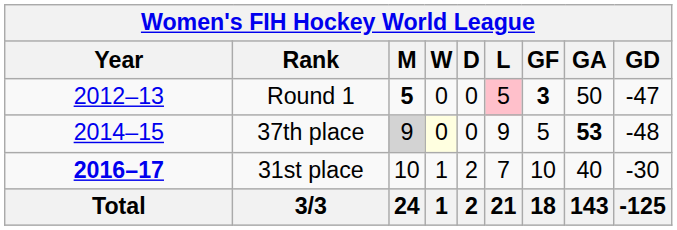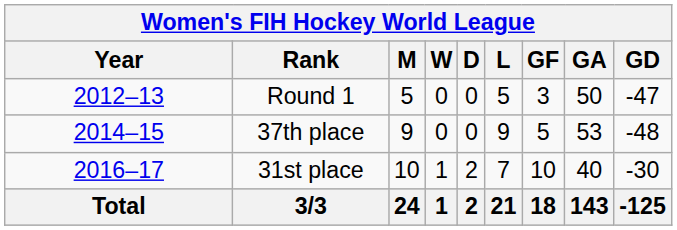(407, 96) bold -> (407, 96) normal
(503, 96) pink background -> (503, 96) no background
(543, 96) bold -> (543, 96) normal
(407, 133) lightgrey background -> (407, 133) no background
(441, 133) lightyellow background -> (441, 133) no background
(589, 133) bold -> (589, 133) normal
(119, 170) bold -> (119, 170) normal
